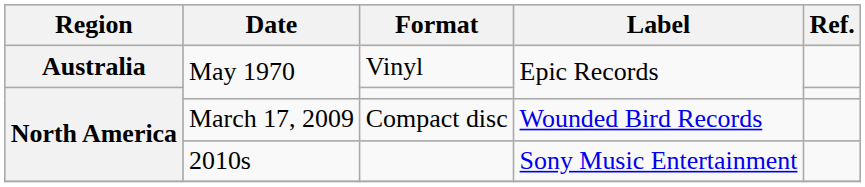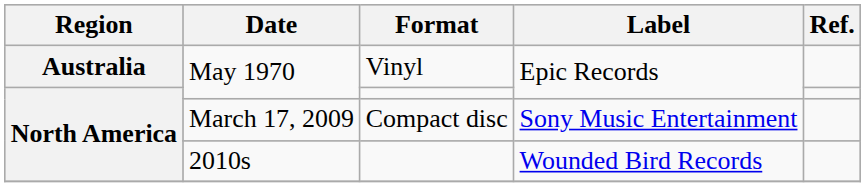(641, 119) Wounded Bird Records -> (659, 119) Sony Music Entertainment
(659, 160) Sony Music Entertainment -> (641, 160) Wounded Bird Records
